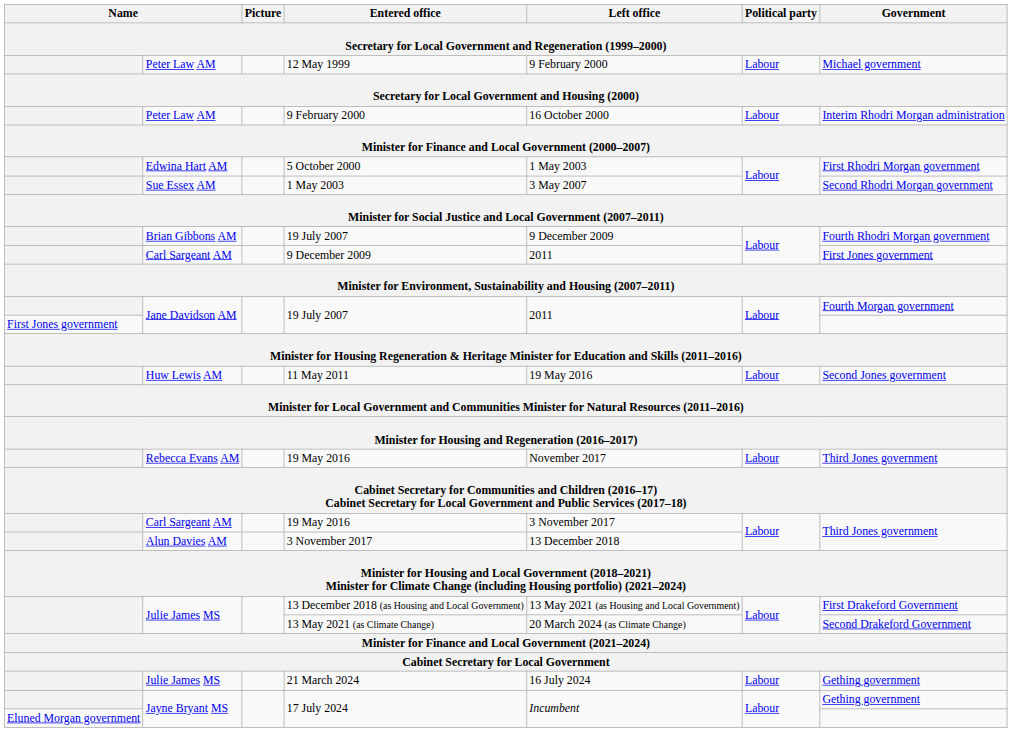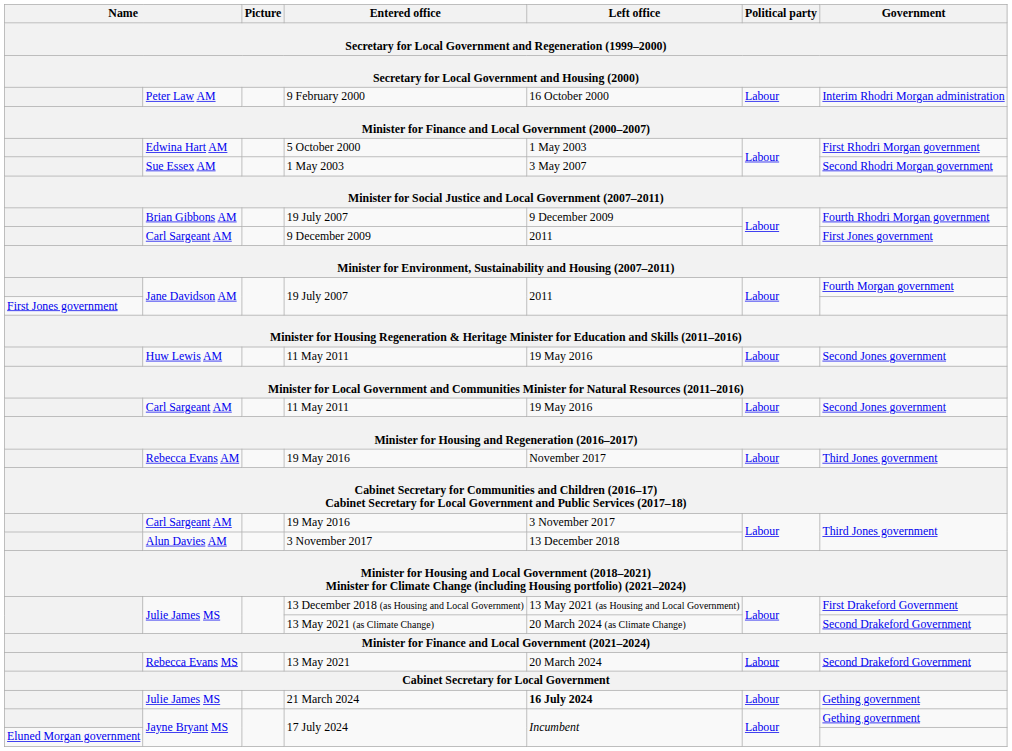- row: (181, 64)
+ row: (189, 407)
+ row: (192, 661)
(560, 680) normal -> (561, 699) bold
